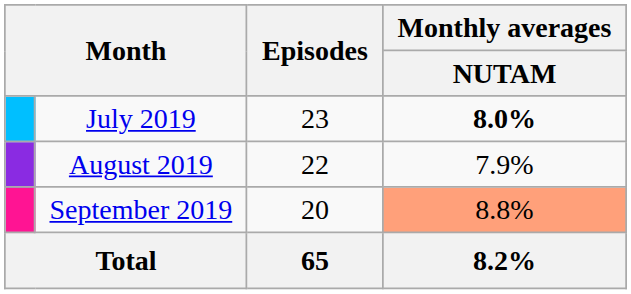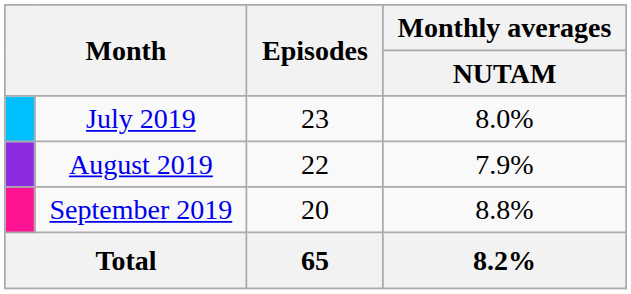(504, 119) bold -> (504, 119) normal
(504, 210) lightsalmon background -> (504, 210) no background
